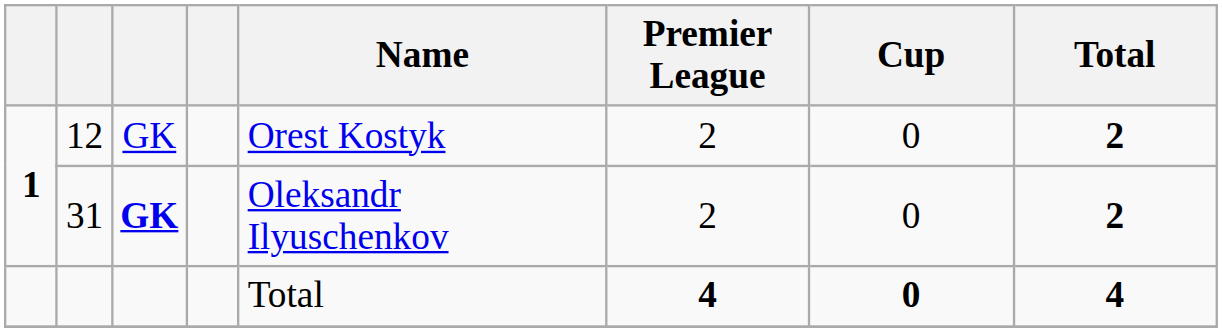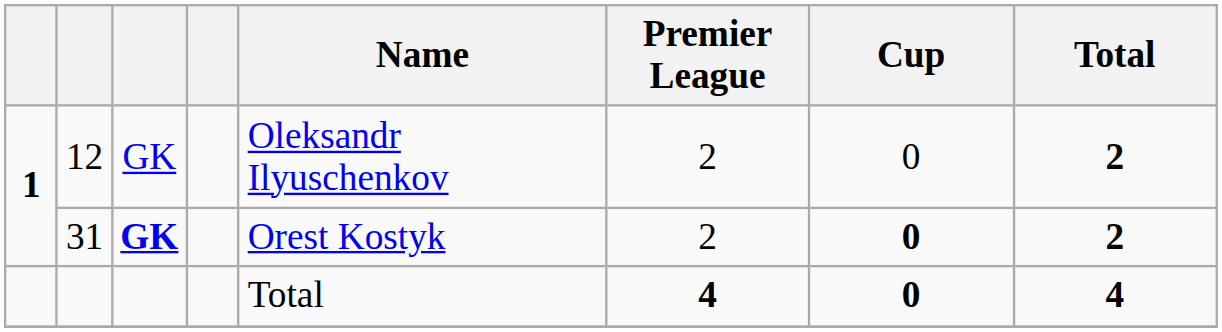(347, 135) Orest Kostyk -> (348, 156) Oleksandr Ilyuschenkov
(348, 215) Oleksandr Ilyuschenkov -> (347, 236) Orest Kostyk
(911, 215) normal -> (911, 236) bold
